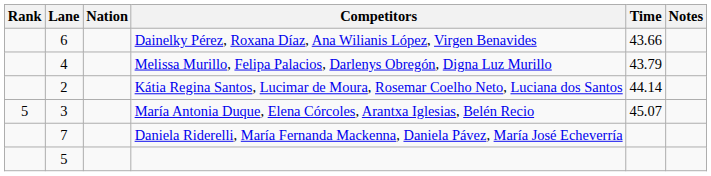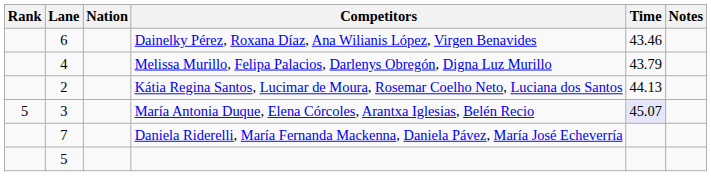(646, 40) 43.66 -> (646, 40) 43.46
(646, 88) 44.14 -> (646, 88) 44.13
(646, 111) no background -> (646, 111) lavender background
